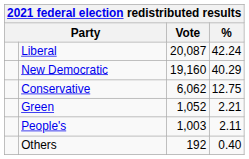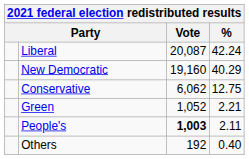(191, 126) normal -> (191, 126) bold
